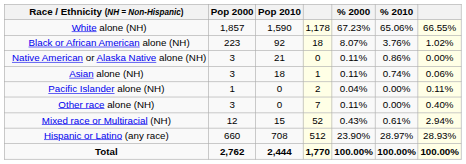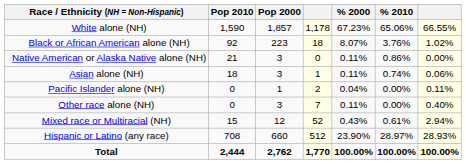columns swapped: (232, 12) <-> (279, 12)
